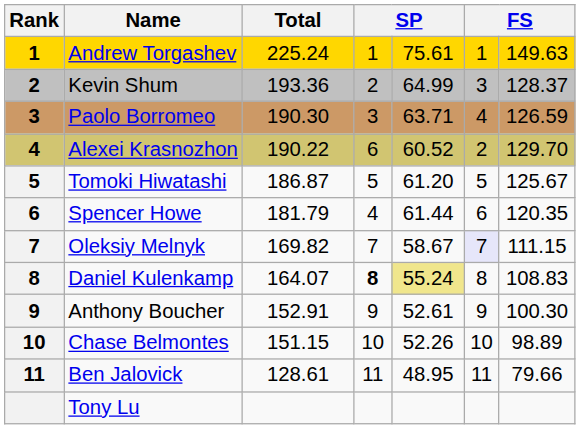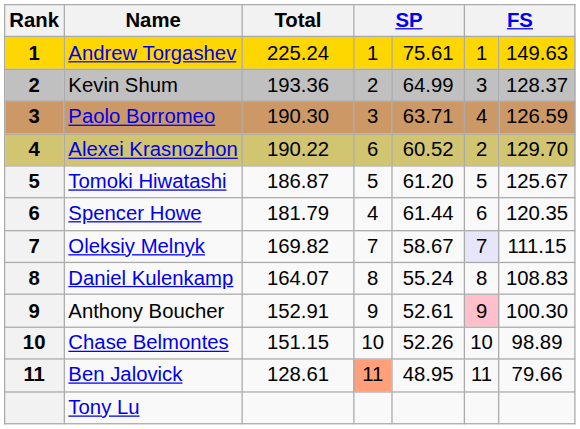(373, 278) bold -> (373, 278) normal
(428, 278) khaki background -> (428, 278) no background
(482, 310) no background -> (482, 310) pink background
(373, 375) no background -> (373, 375) lightsalmon background
